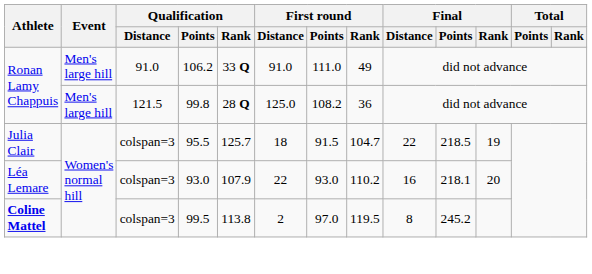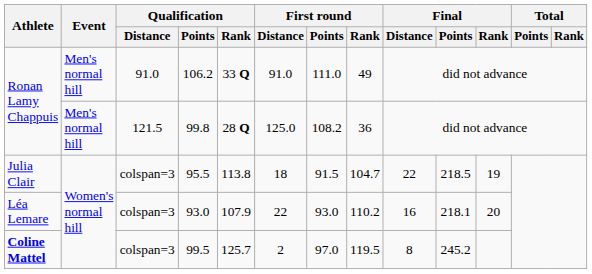(88, 66) Men's large hill -> (83, 74) Men's normal hill
(88, 104) Men's large hill -> (83, 128) Men's normal hill
(236, 142) 125.7 -> (236, 174) 113.8
(236, 218) 113.8 -> (236, 250) 125.7
